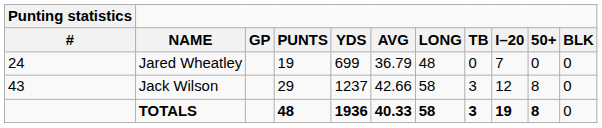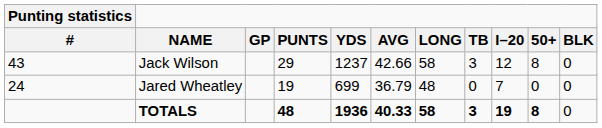rows swapped: (178, 87) <-> (190, 63)
